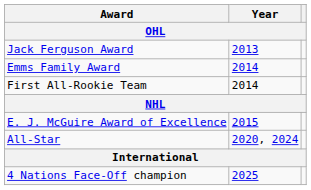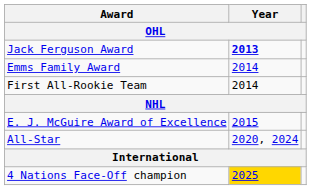(245, 49) normal -> (245, 49) bold
(245, 176) no background -> (245, 176) gold background
